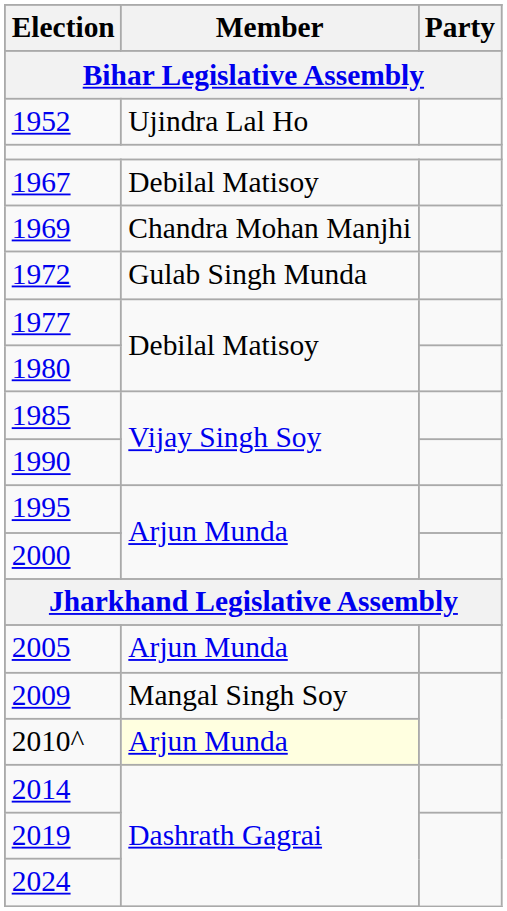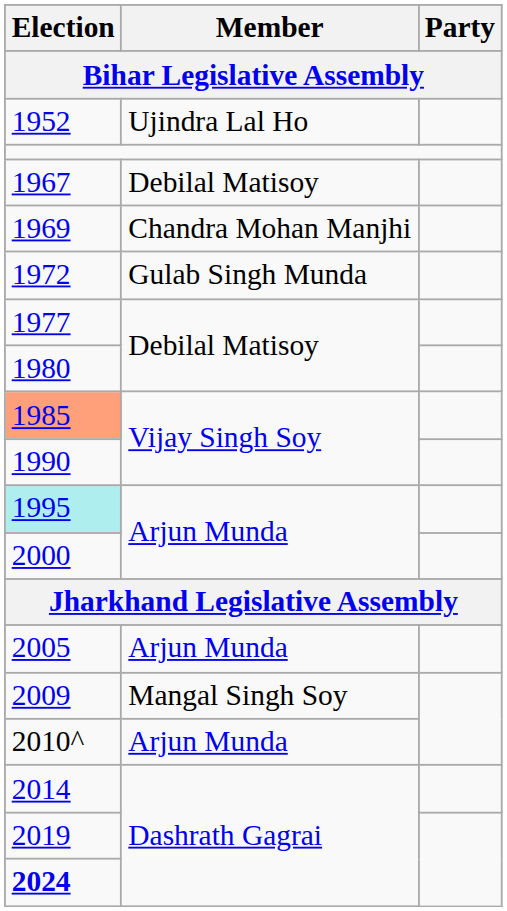(41, 414) no background -> (41, 414) lightsalmon background
(41, 508) no background -> (41, 508) paleturquoise background
(208, 741) lightyellow background -> (208, 741) no background
(41, 881) normal -> (41, 881) bold
